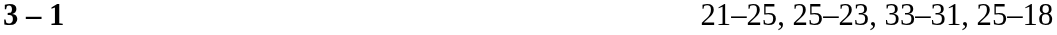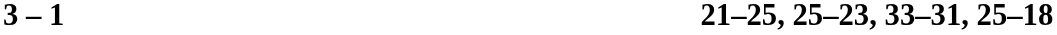(877, 14) normal -> (877, 14) bold
